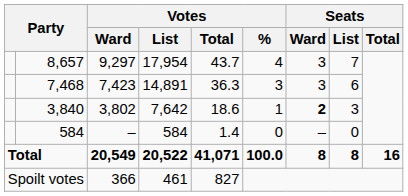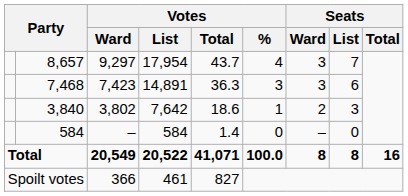(322, 109) bold -> (322, 109) normal
